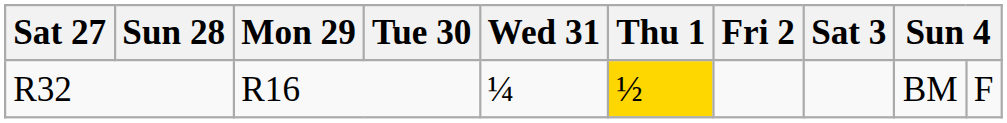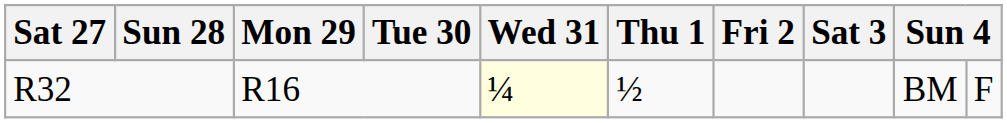(501, 88) no background -> (501, 88) lightyellow background
(630, 88) gold background -> (630, 88) no background
